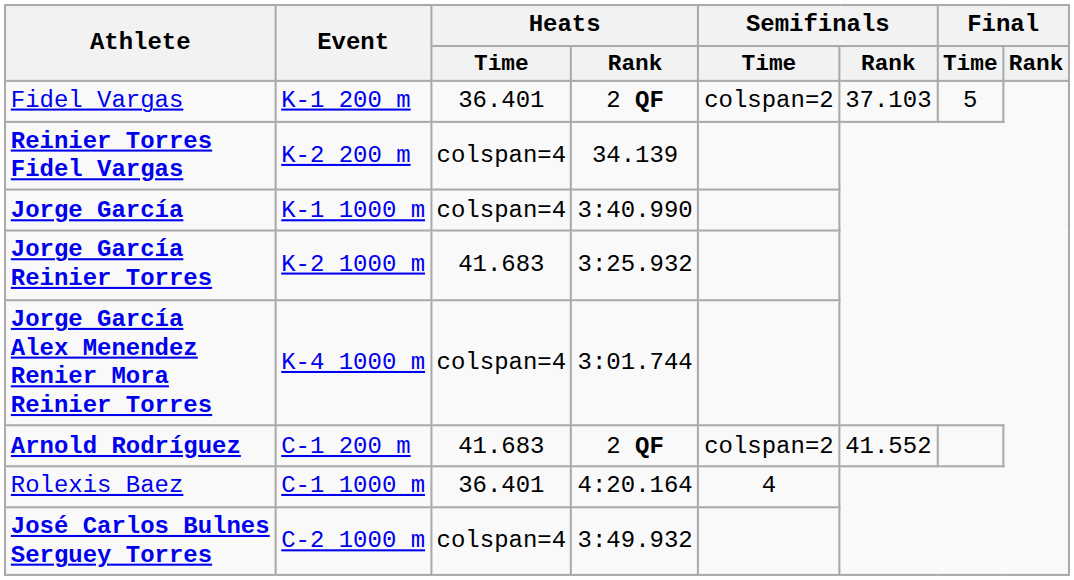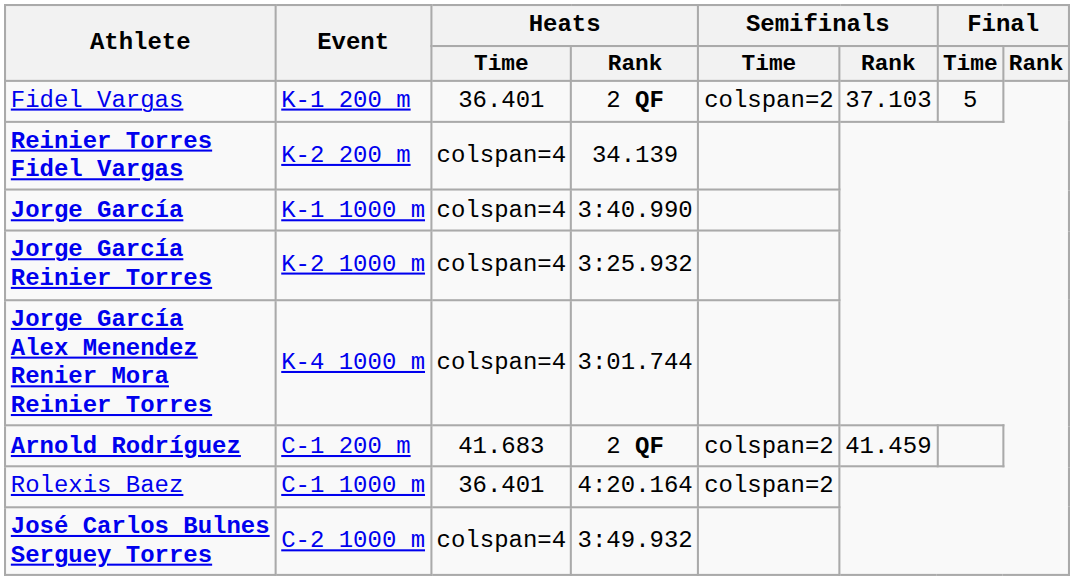(501, 265) 41.683 -> (501, 265) colspan=4
(888, 446) 41.552 -> (888, 446) 41.459
(769, 486) 4 -> (769, 486) colspan=2
